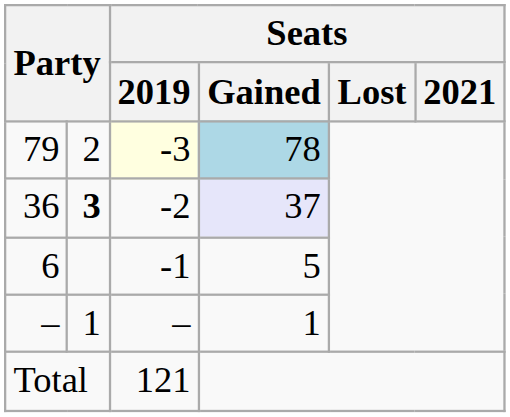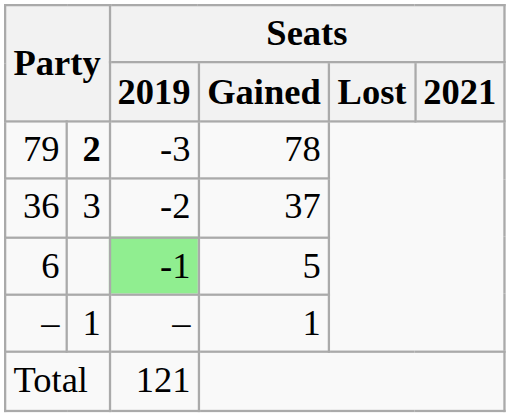(92, 149) normal -> (92, 149) bold
(175, 149) lightyellow background -> (175, 149) no background
(303, 149) lightblue background -> (303, 149) no background
(92, 206) bold -> (92, 206) normal
(303, 206) lavender background -> (303, 206) no background
(175, 264) no background -> (175, 264) lightgreen background
